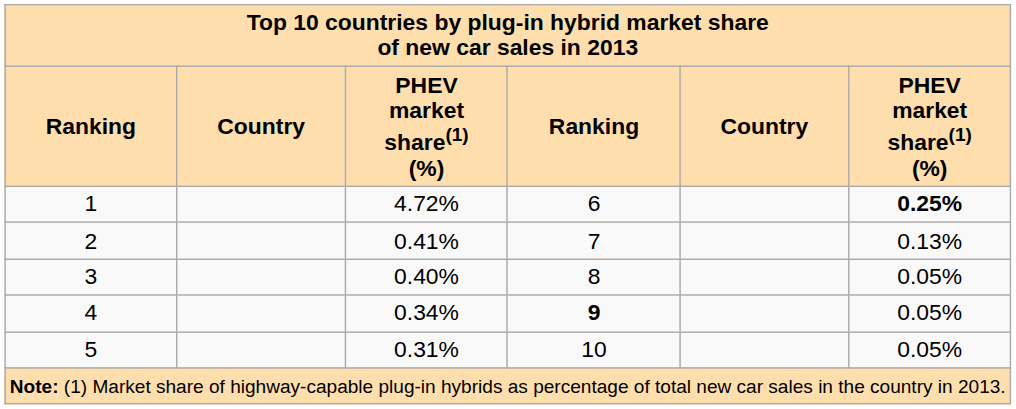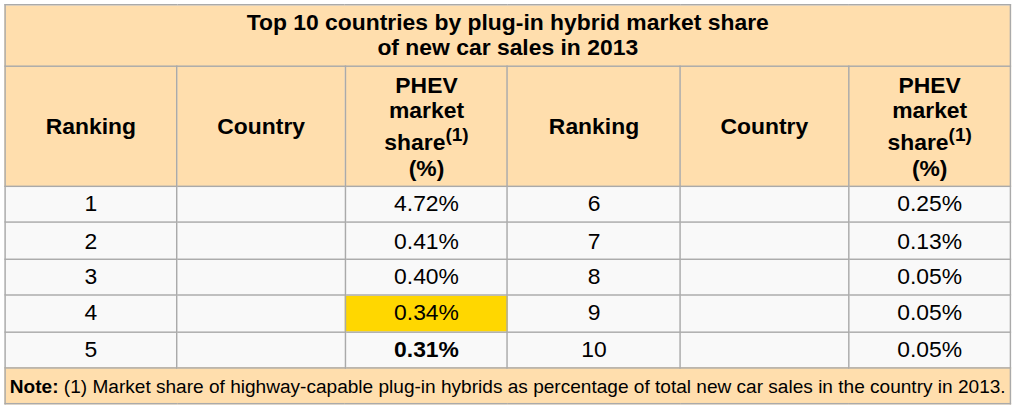(930, 204) bold -> (930, 204) normal
(426, 313) no background -> (426, 313) gold background
(594, 313) bold -> (594, 313) normal
(426, 349) normal -> (426, 349) bold
